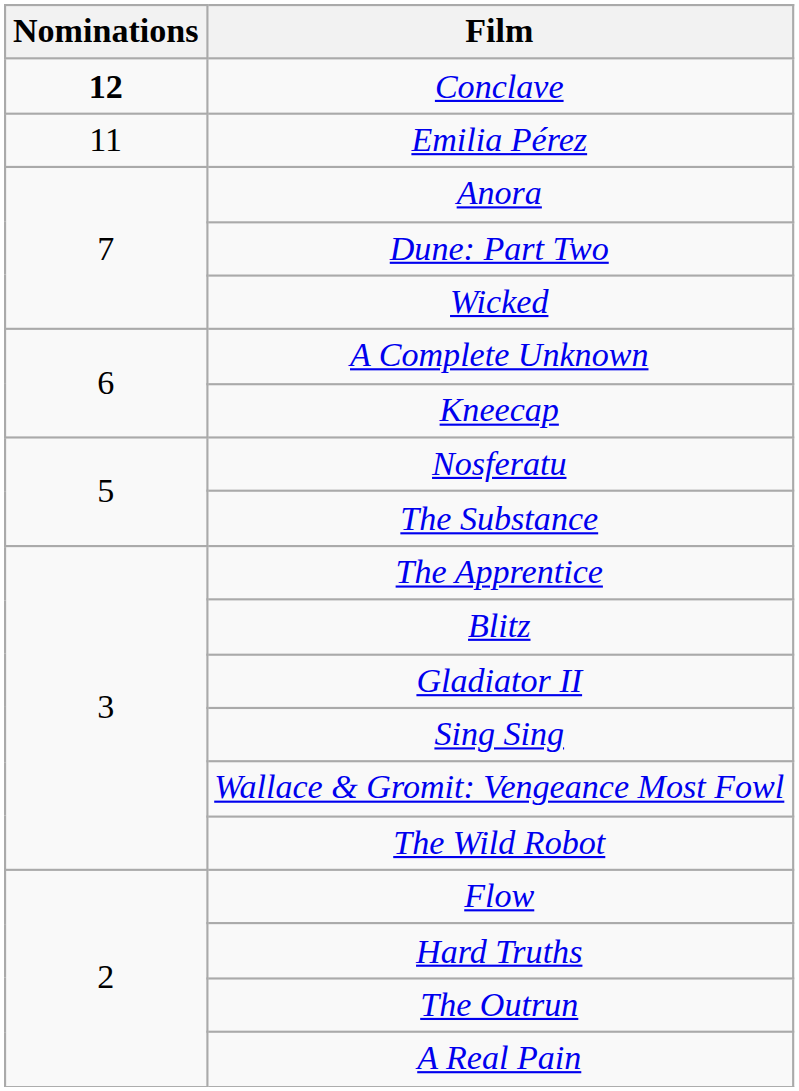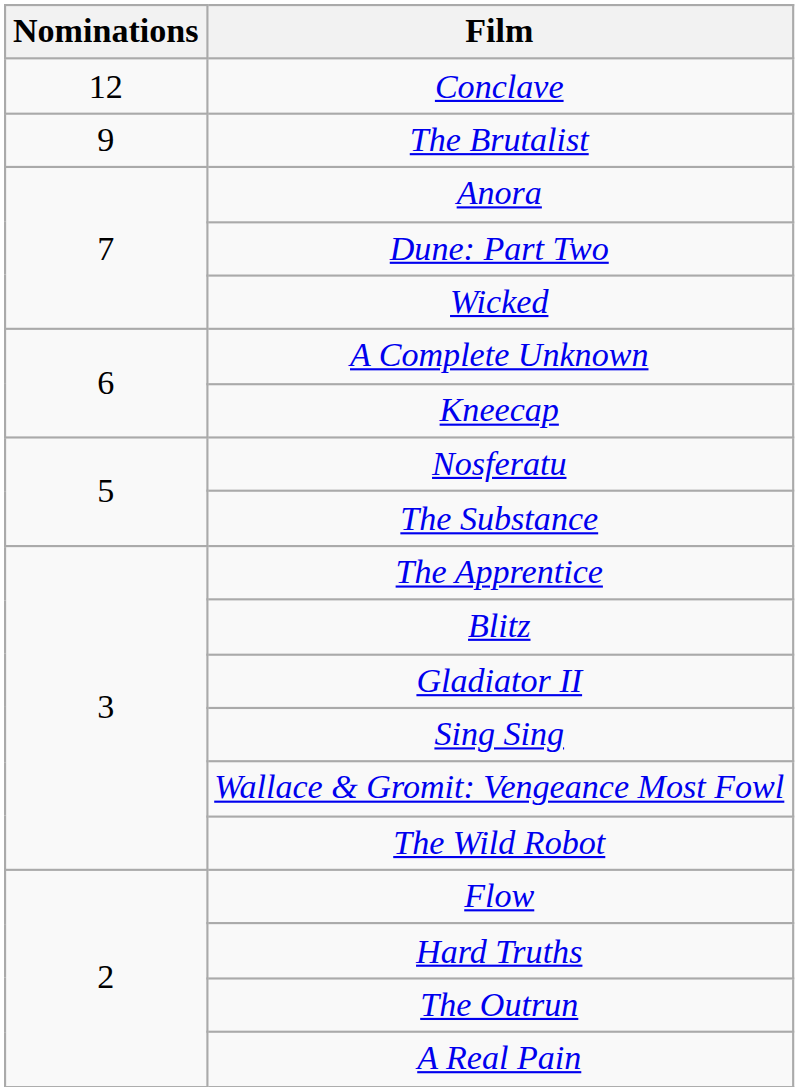(106, 85) bold -> (106, 85) normal
- row: (499, 139)
+ row: (499, 139)
